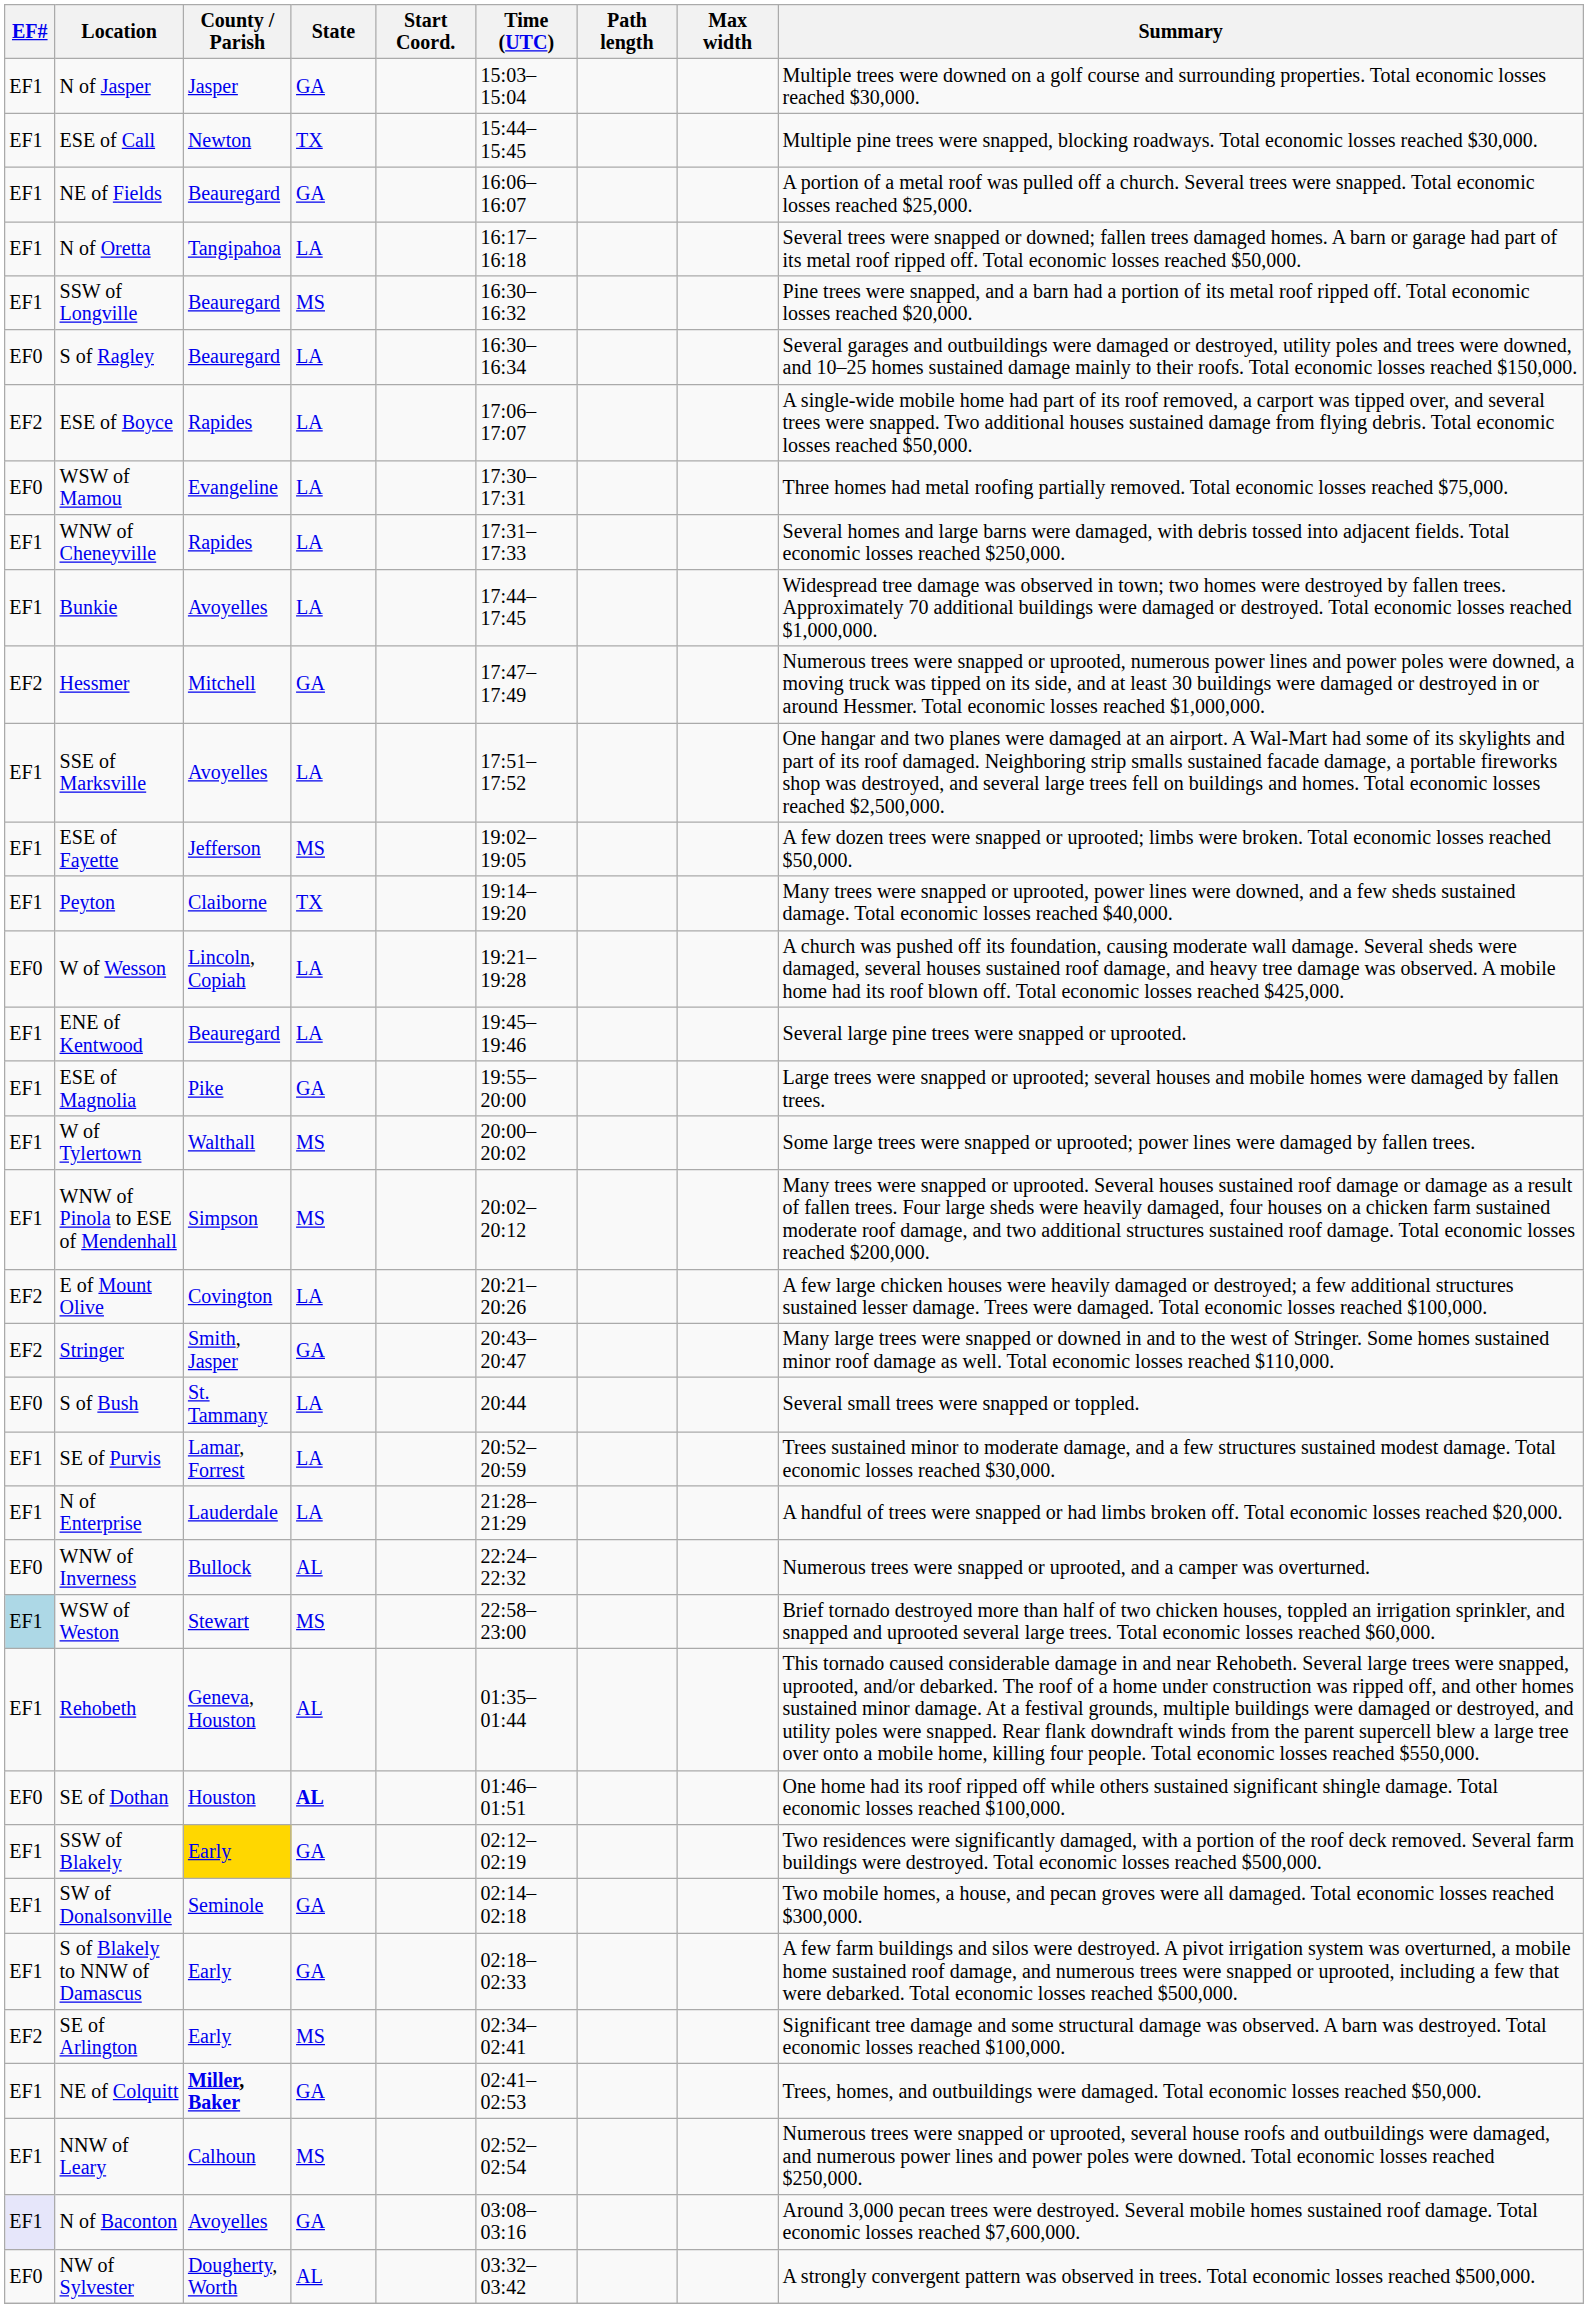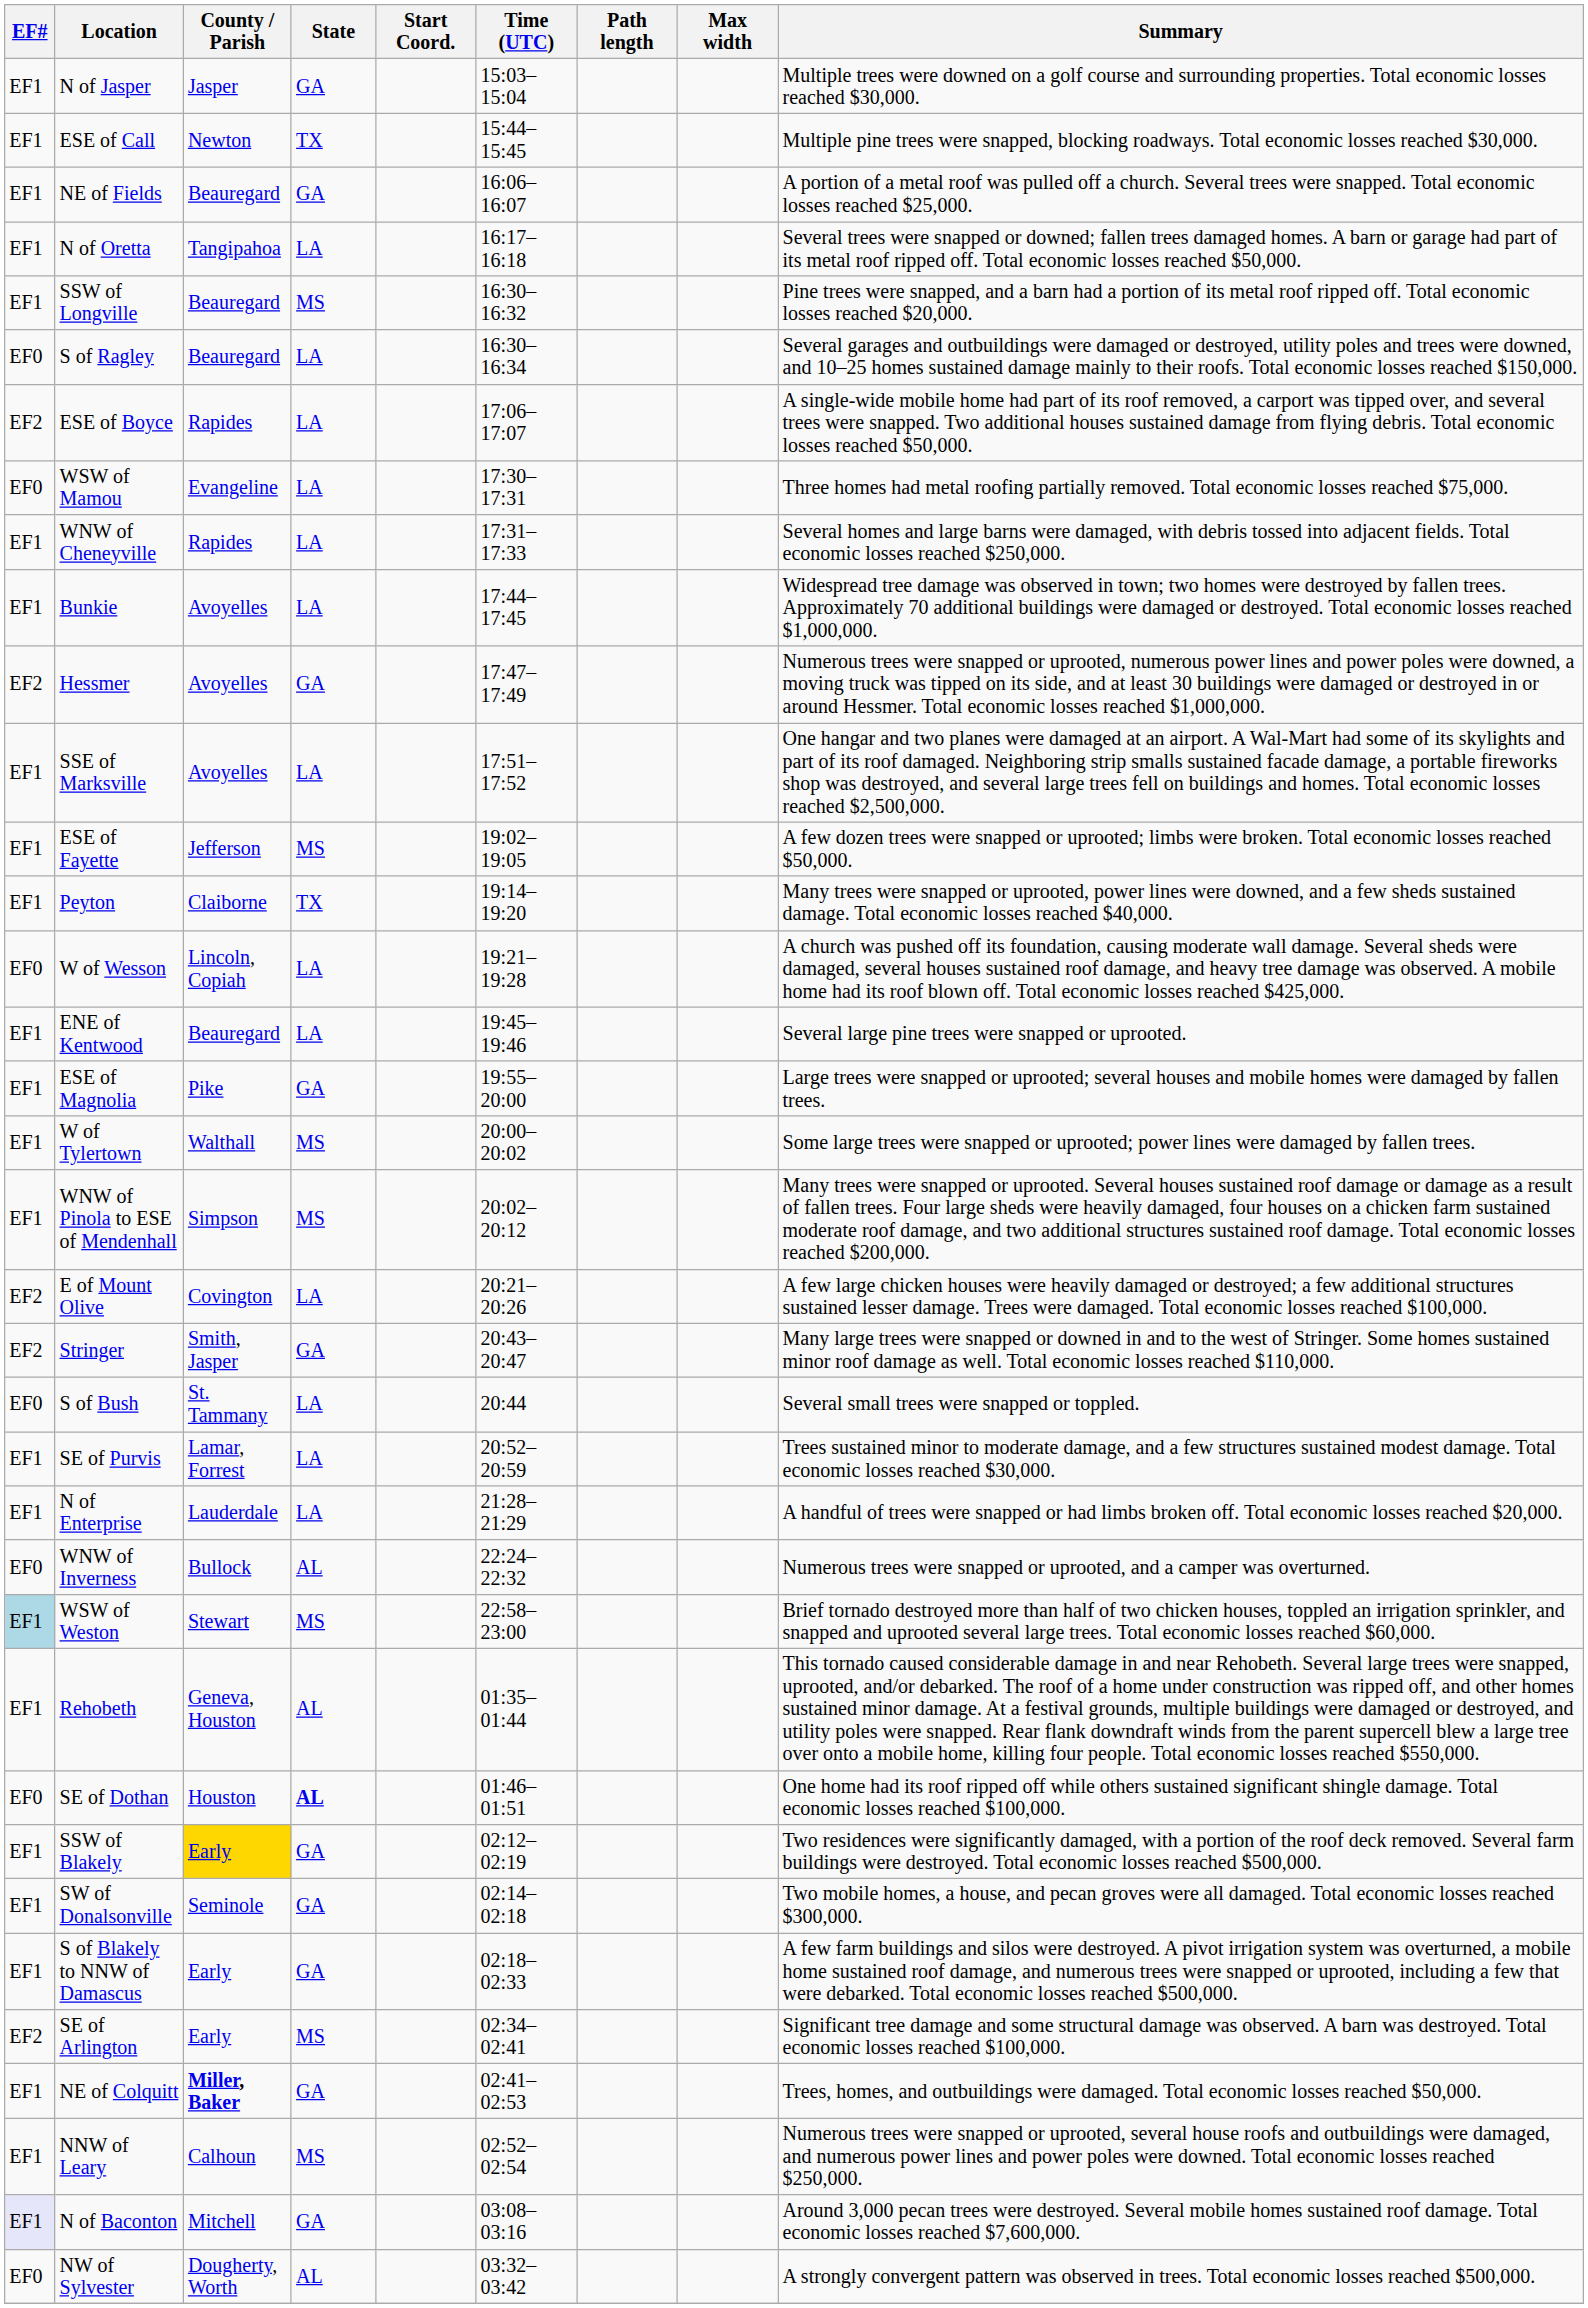(222, 684) Mitchell -> (228, 684) Avoyelles
(228, 2221) Avoyelles -> (222, 2221) Mitchell
